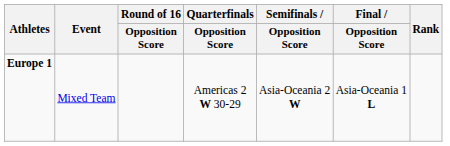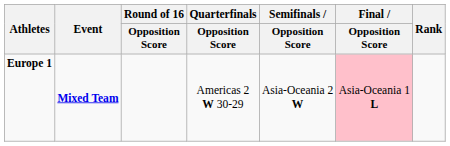(86, 98) normal -> (88, 98) bold
(371, 98) no background -> (374, 98) pink background
